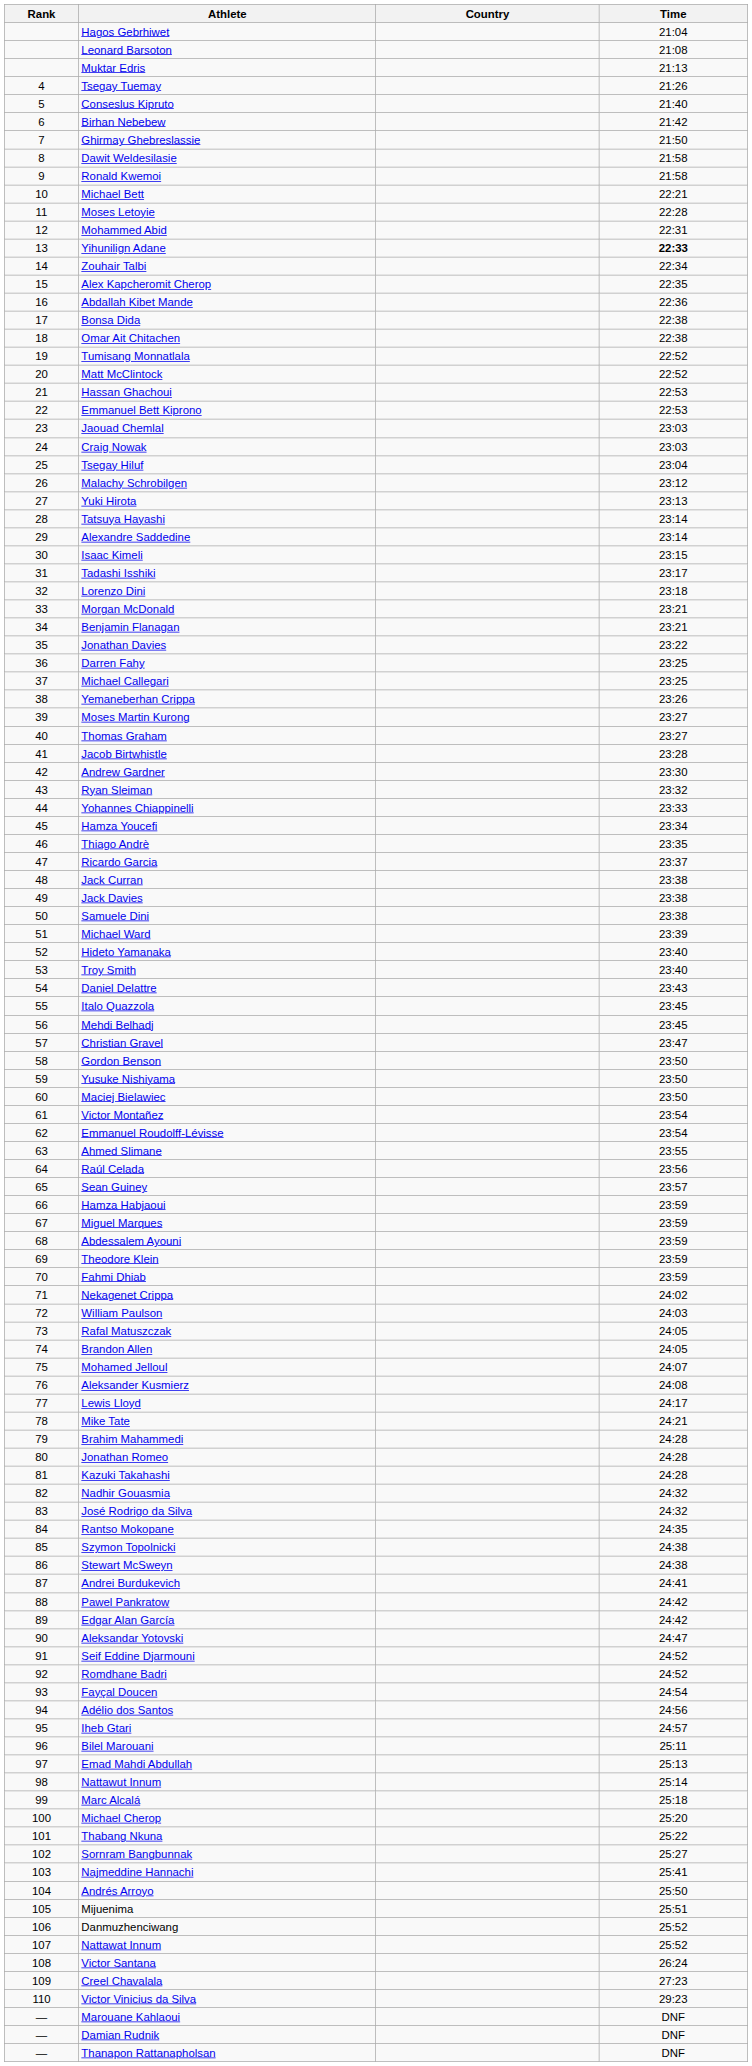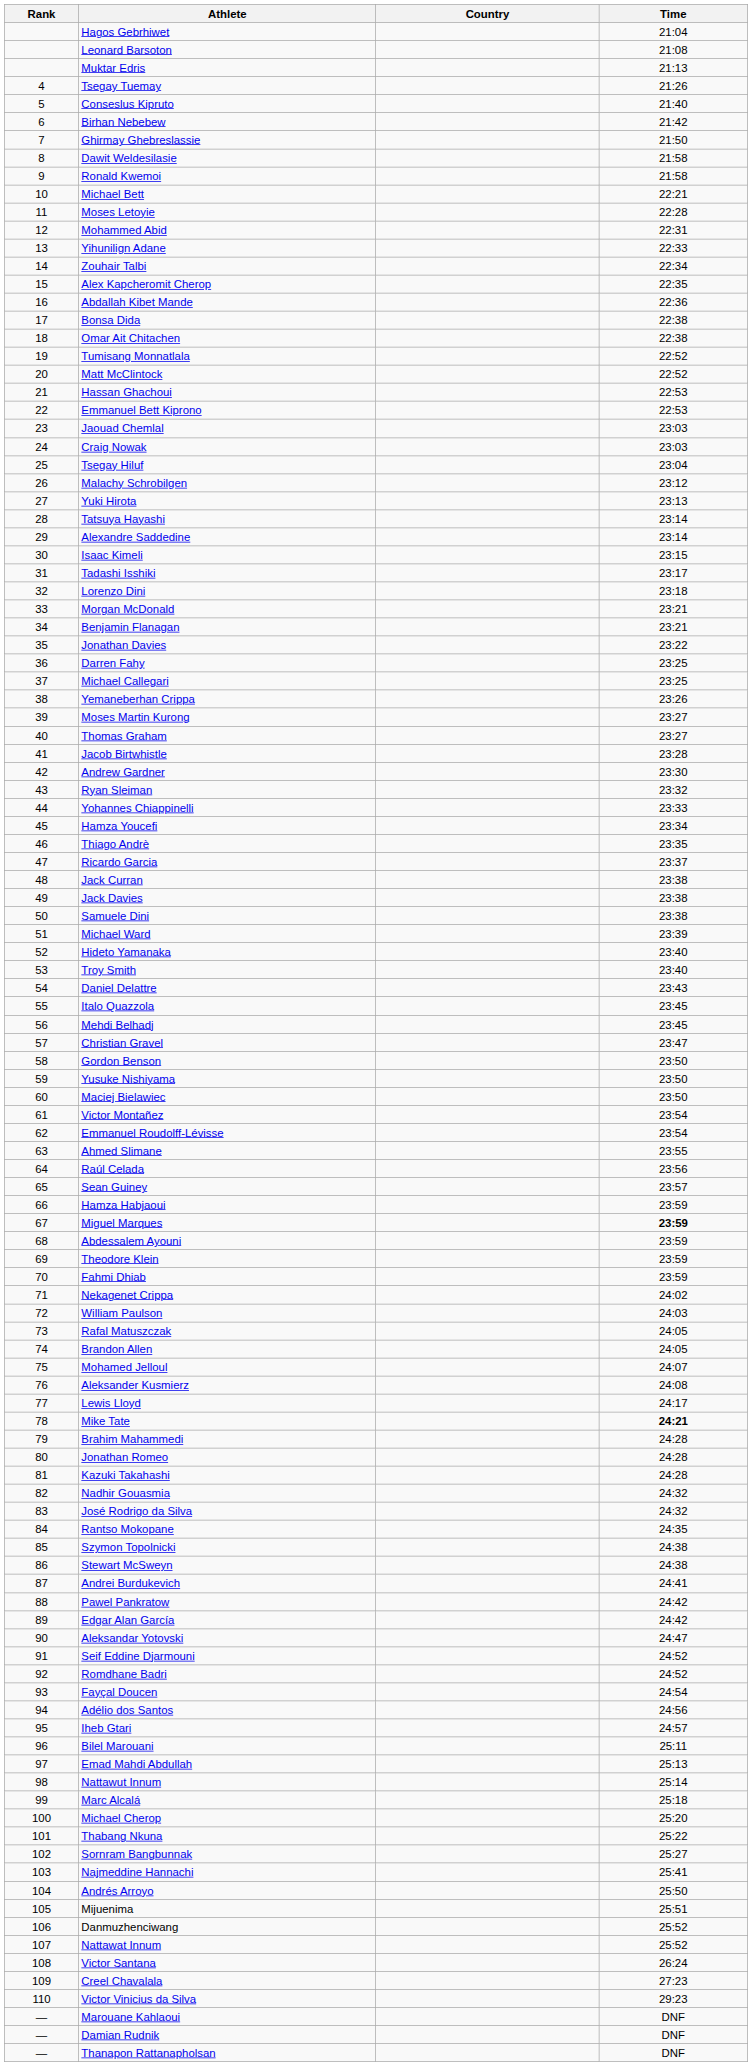(673, 248) bold -> (673, 248) normal
(673, 1223) normal -> (673, 1223) bold
(673, 1421) normal -> (673, 1421) bold
